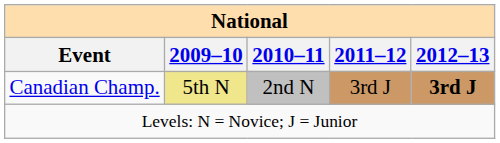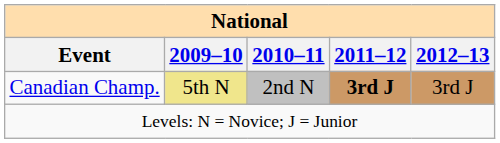(370, 87) normal -> (370, 87) bold
(453, 87) bold -> (453, 87) normal
